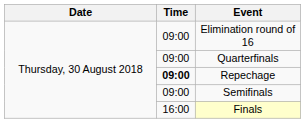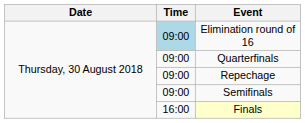(176, 36) no background -> (176, 36) lightblue background
(176, 76) bold -> (176, 76) normal
